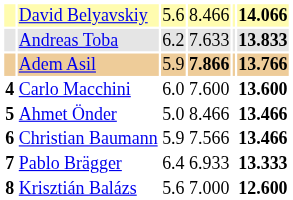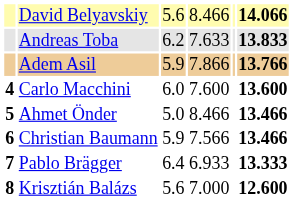(209, 64) bold -> (209, 64) normal
